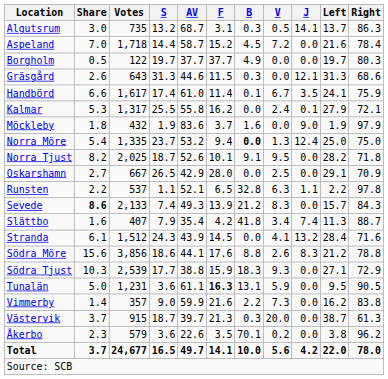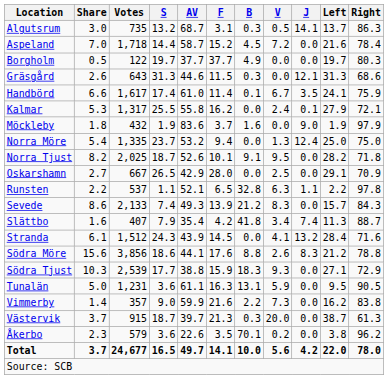(252, 141) bold -> (252, 141) normal
(98, 206) bold -> (98, 206) normal
(221, 286) bold -> (221, 286) normal
